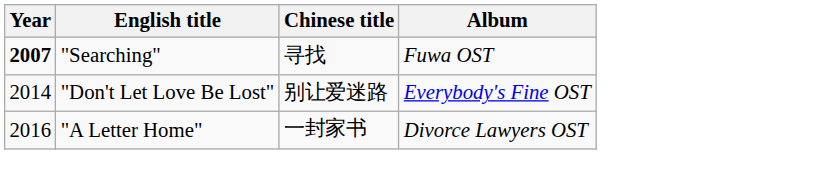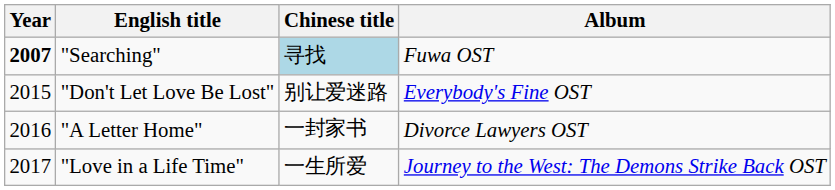(305, 55) no background -> (305, 55) lightblue background
(30, 92) 2014 -> (30, 92) 2015
+ row: (152, 166)
